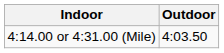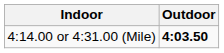(185, 36) normal -> (185, 36) bold
